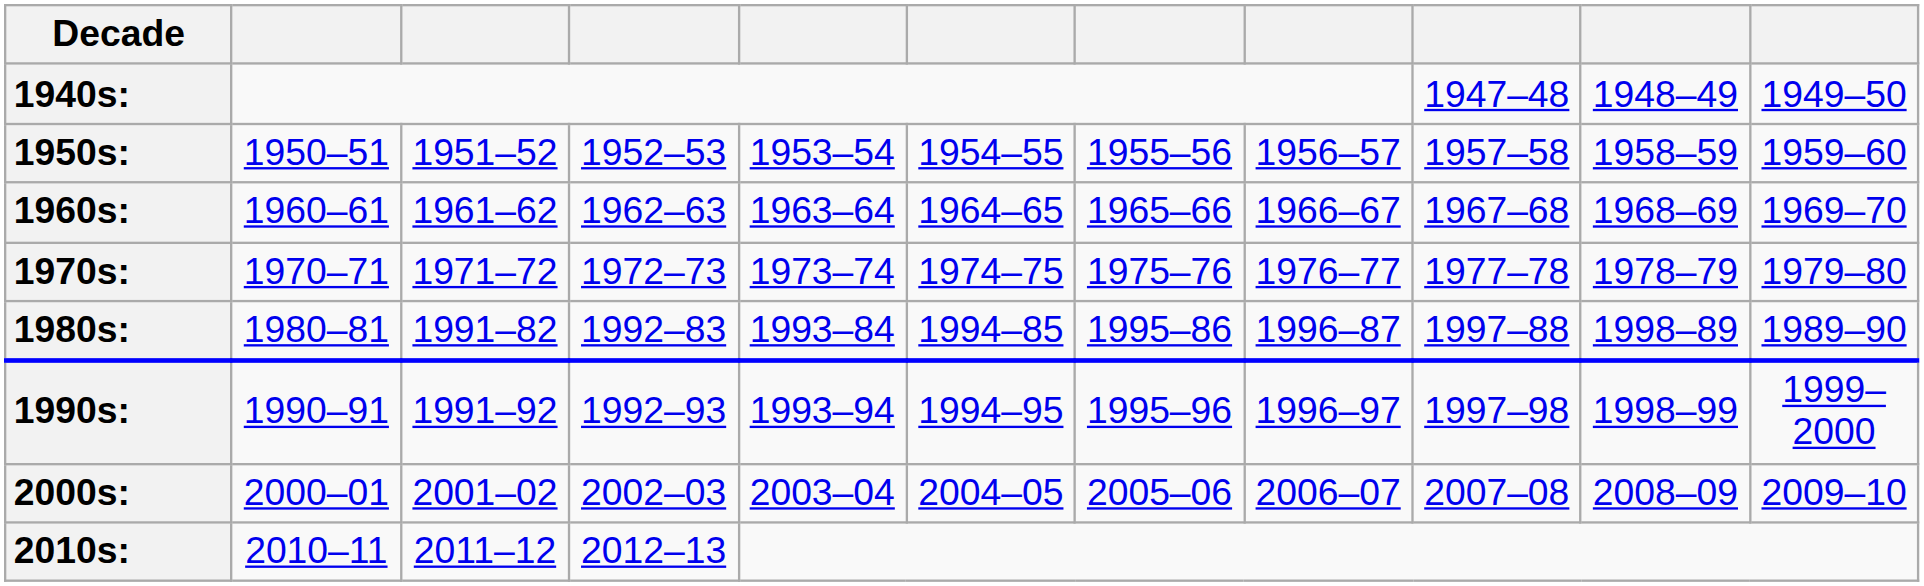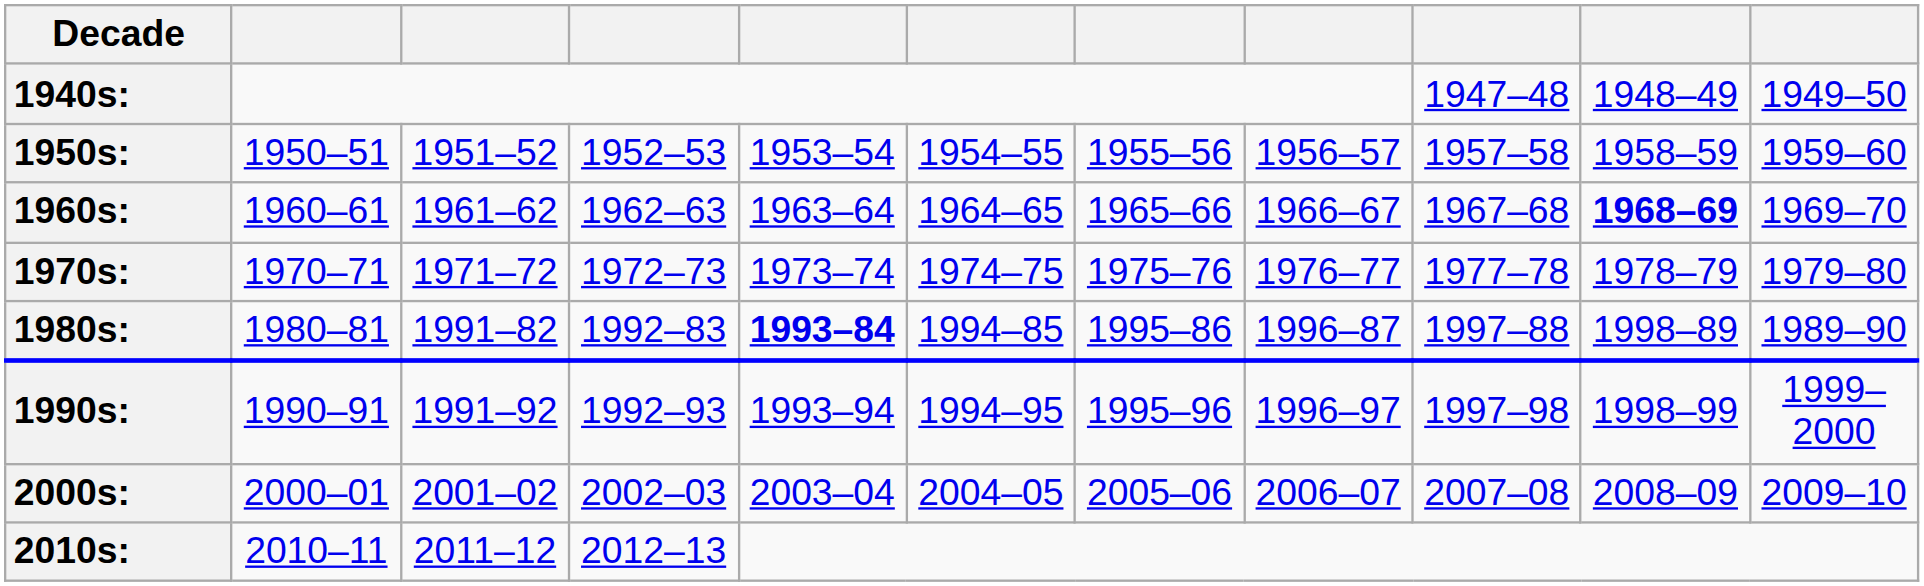(1665, 211) normal -> (1665, 211) bold
(822, 329) normal -> (822, 329) bold
